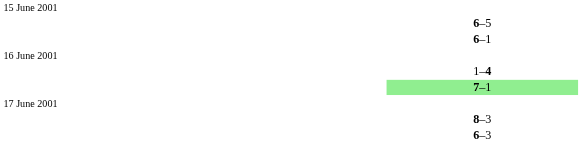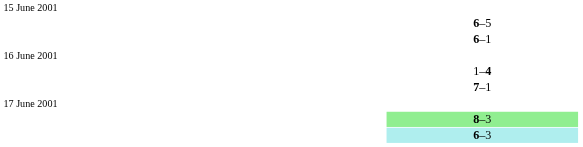(482, 87) lightgreen background -> (482, 87) no background
(482, 119) no background -> (482, 119) lightgreen background
(482, 135) no background -> (482, 135) paleturquoise background
